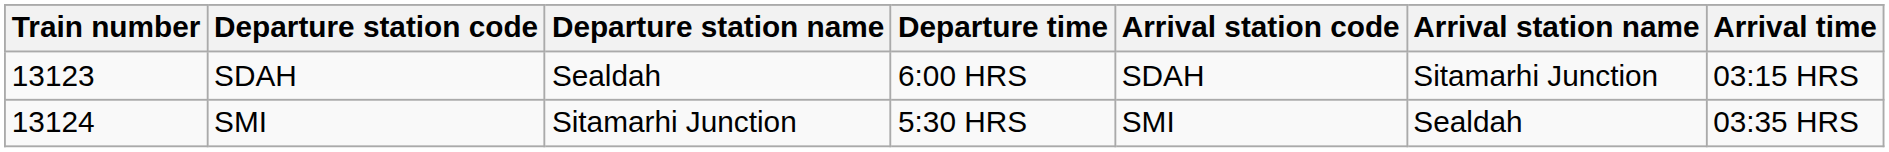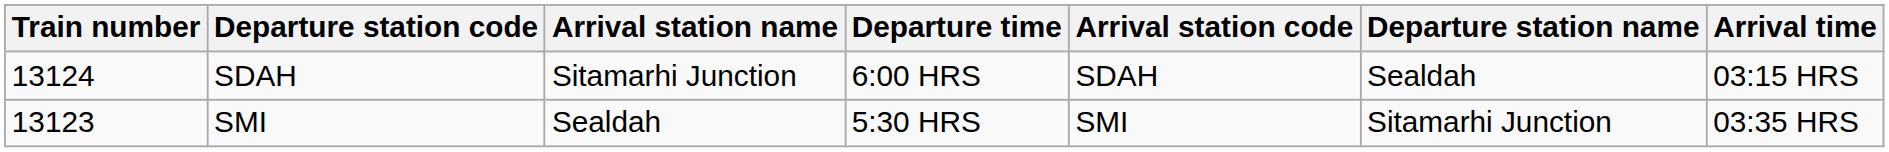columns swapped: (718, 28) <-> (1556, 28)
(53, 75) 13123 -> (53, 75) 13124
(53, 122) 13124 -> (53, 122) 13123
